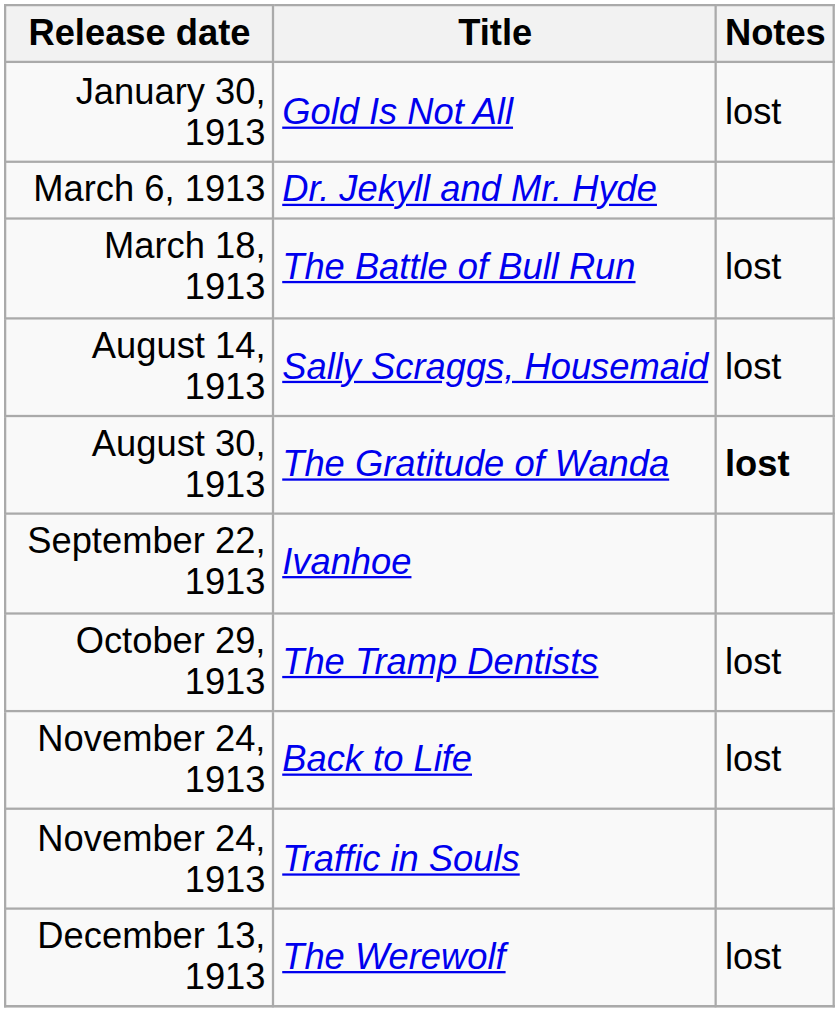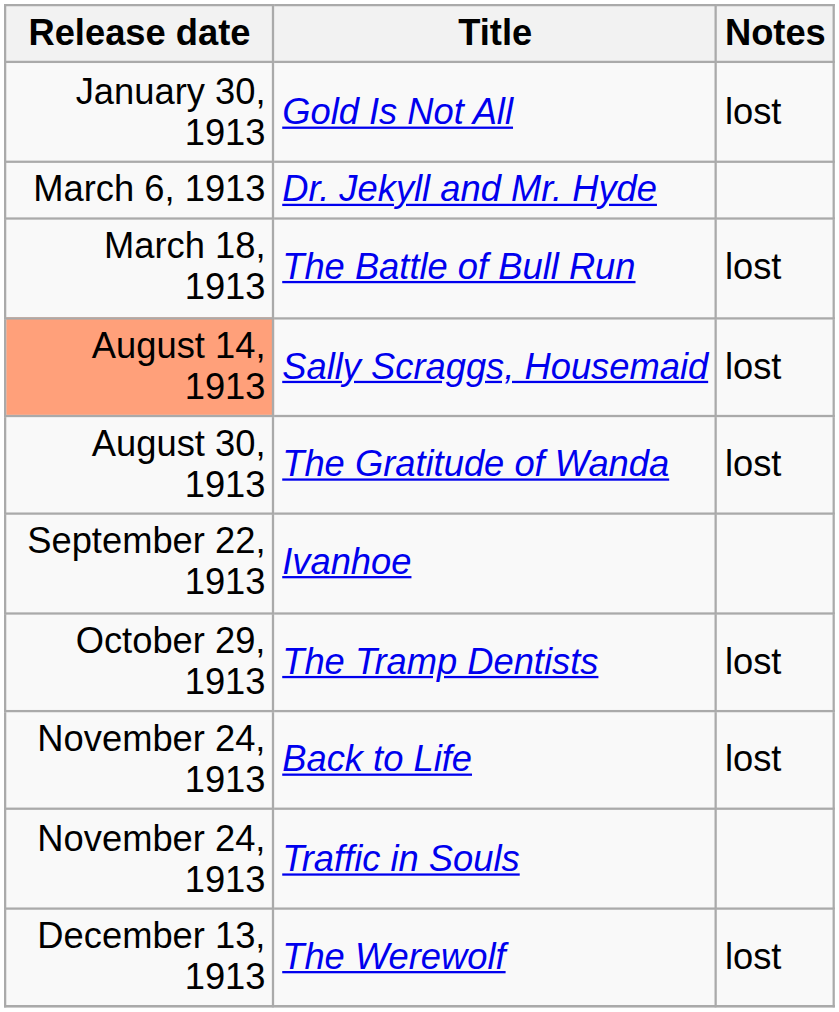(179, 365) no background -> (179, 365) lightsalmon background
(757, 464) bold -> (753, 464) normal
